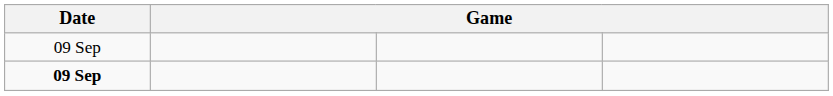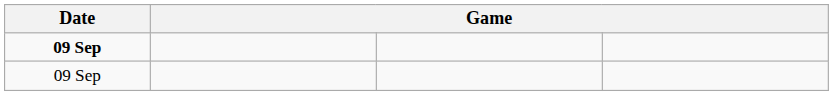(77, 47) normal -> (77, 47) bold
(77, 75) bold -> (77, 75) normal
